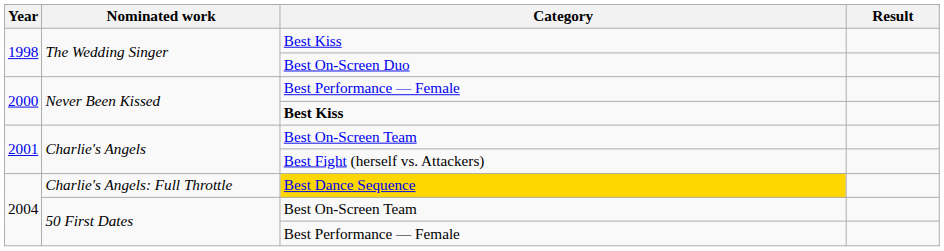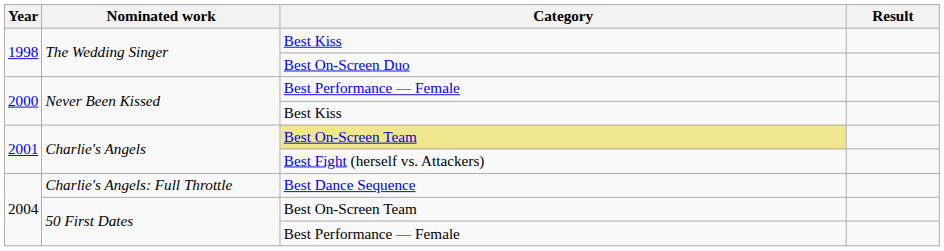(314, 112) bold -> (313, 112) normal
(350, 137) no background -> (350, 137) khaki background
(350, 185) gold background -> (350, 185) no background
